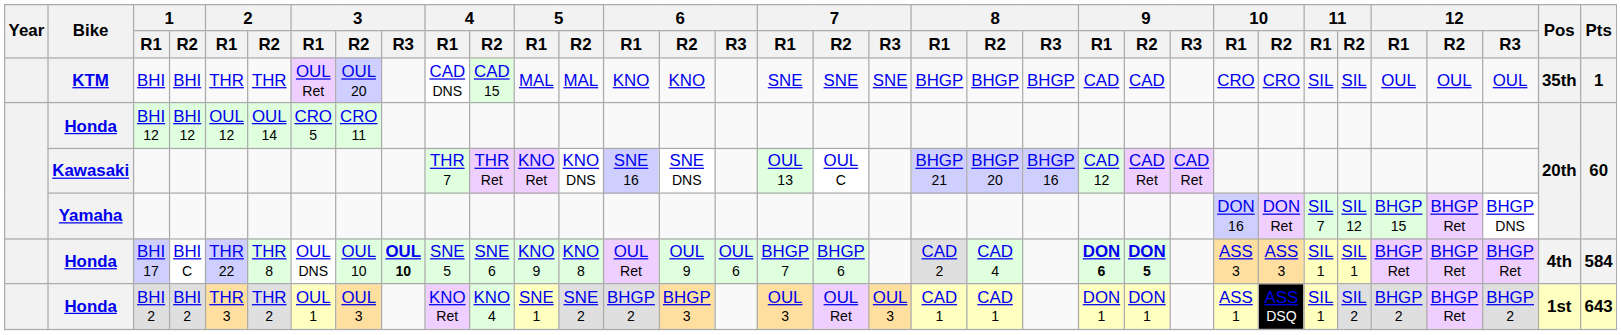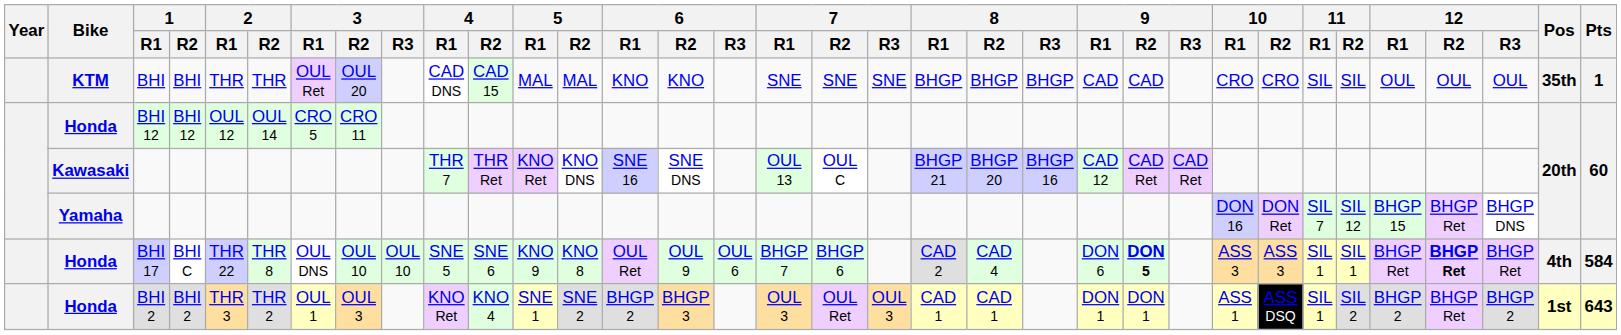(403, 261) bold -> (403, 260) normal
(1101, 261) bold -> (1101, 260) normal
(1454, 260) normal -> (1454, 261) bold
